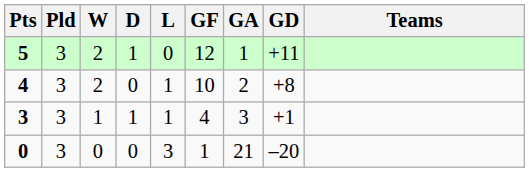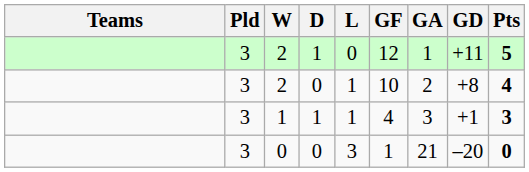columns swapped: (415, 20) <-> (23, 20)
